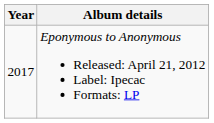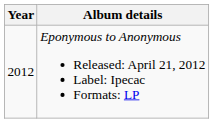(21, 71) 2017 -> (21, 71) 2012
